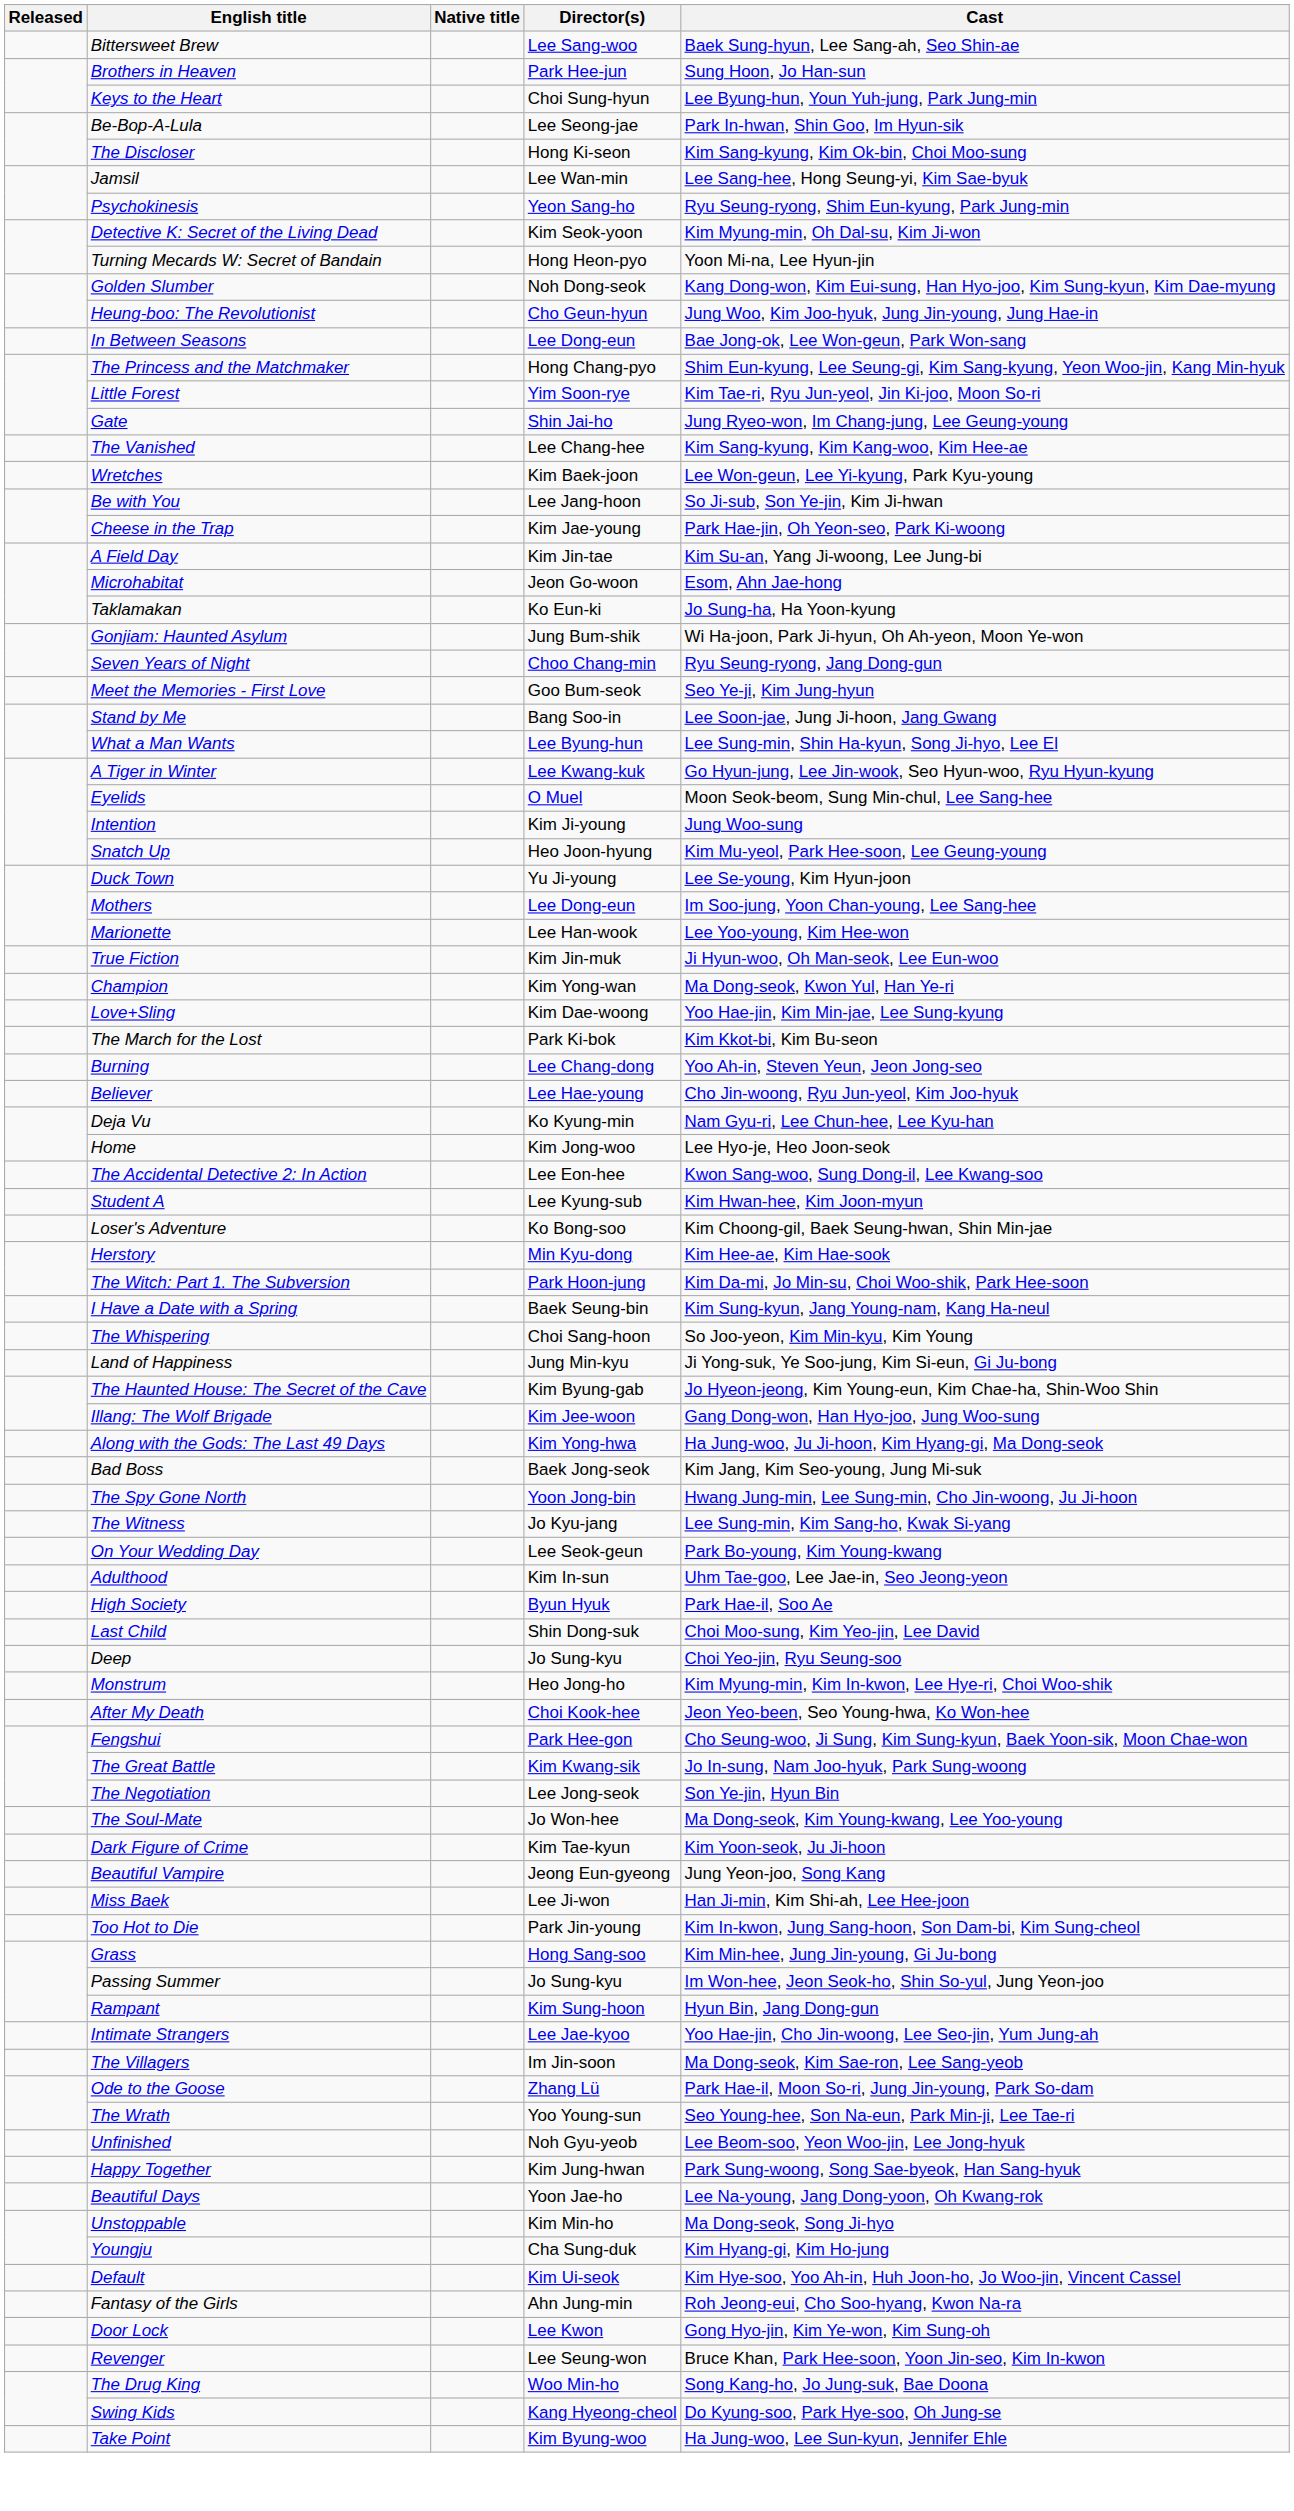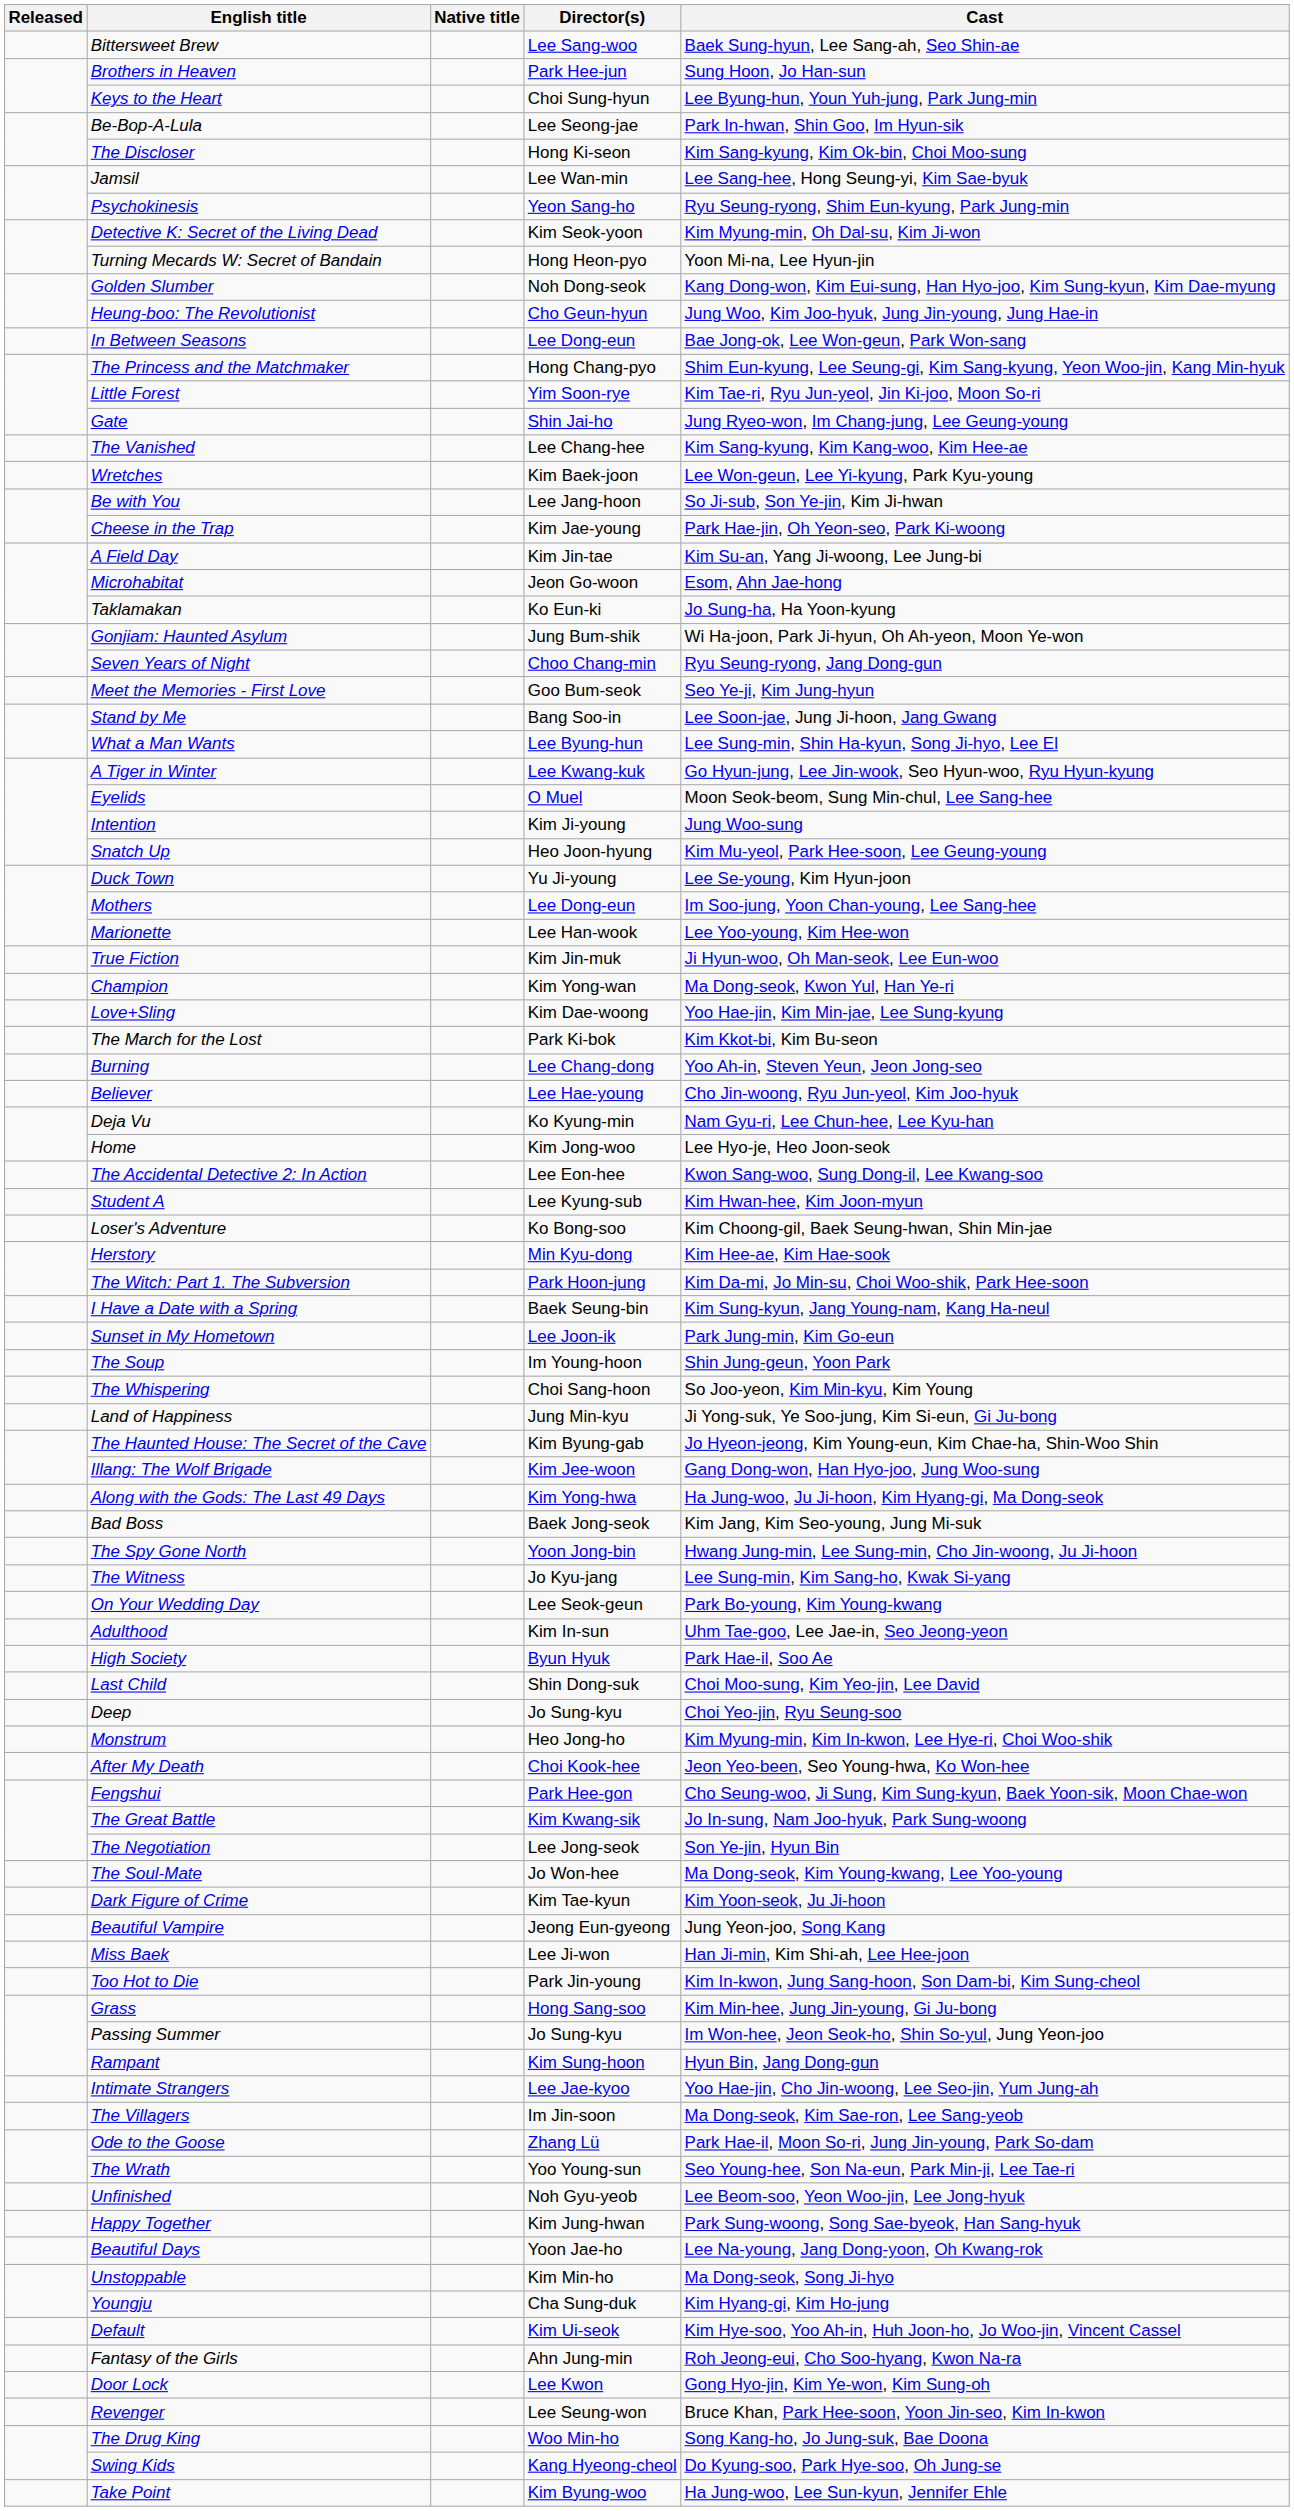+ row: (183, 1335)
+ row: (128, 1362)
